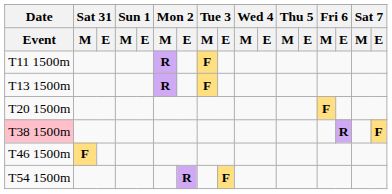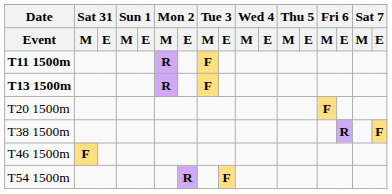(39, 62) normal -> (39, 62) bold
(39, 85) normal -> (39, 85) bold
(39, 131) pink background -> (39, 131) no background
